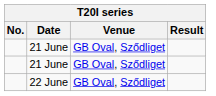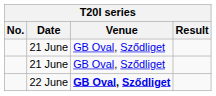(119, 82) normal -> (122, 82) bold
